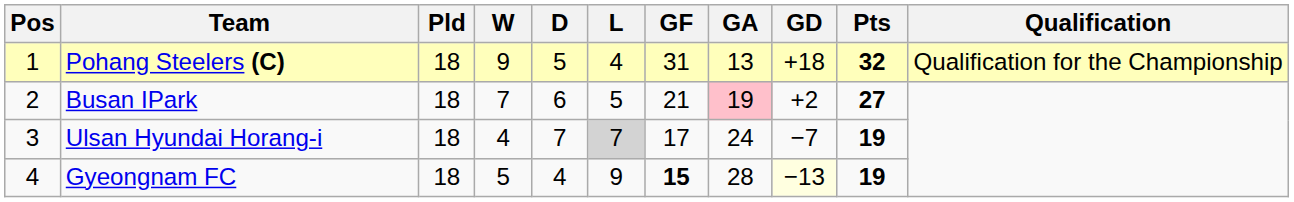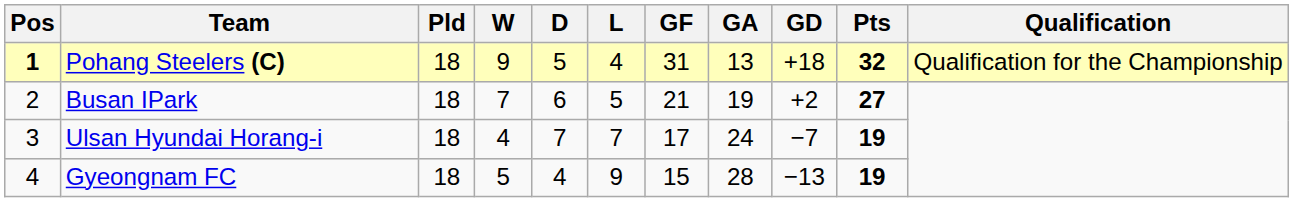(32, 61) normal -> (32, 61) bold
(740, 100) pink background -> (740, 100) no background
(616, 138) lightgrey background -> (616, 138) no background
(676, 176) bold -> (676, 176) normal
(804, 176) lightyellow background -> (804, 176) no background
